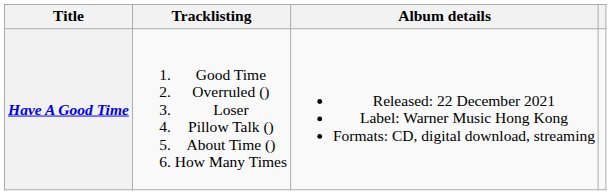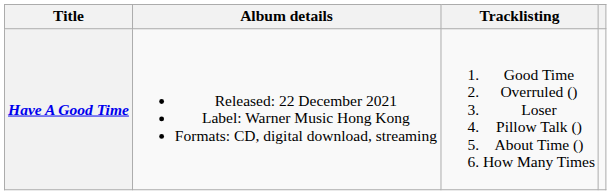columns swapped: (445, 16) <-> (212, 16)
